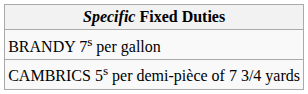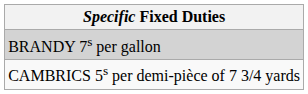(84, 44) no background -> (84, 44) lightgrey background
